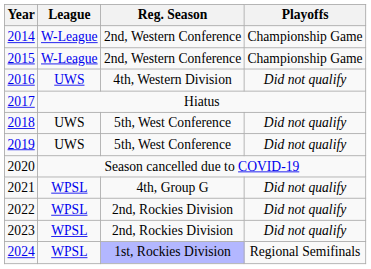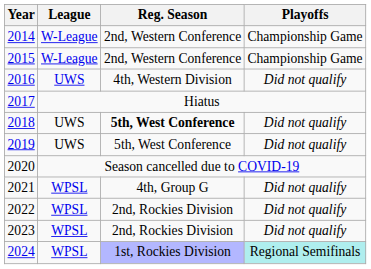(173, 123) normal -> (173, 123) bold
(305, 252) no background -> (305, 252) paleturquoise background
